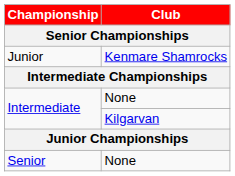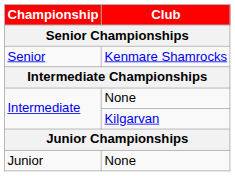(25, 56) Junior -> (26, 56) Senior
(26, 160) Senior -> (25, 160) Junior
